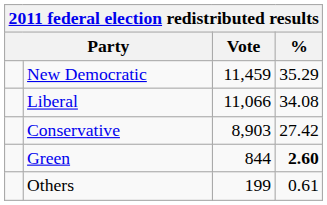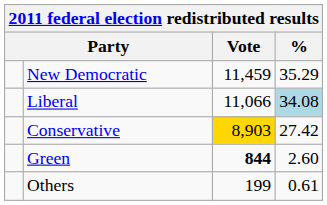(299, 102) no background -> (299, 102) lightblue background
(251, 130) no background -> (251, 130) gold background
(258, 158) normal -> (258, 158) bold
(303, 158) bold -> (303, 158) normal
